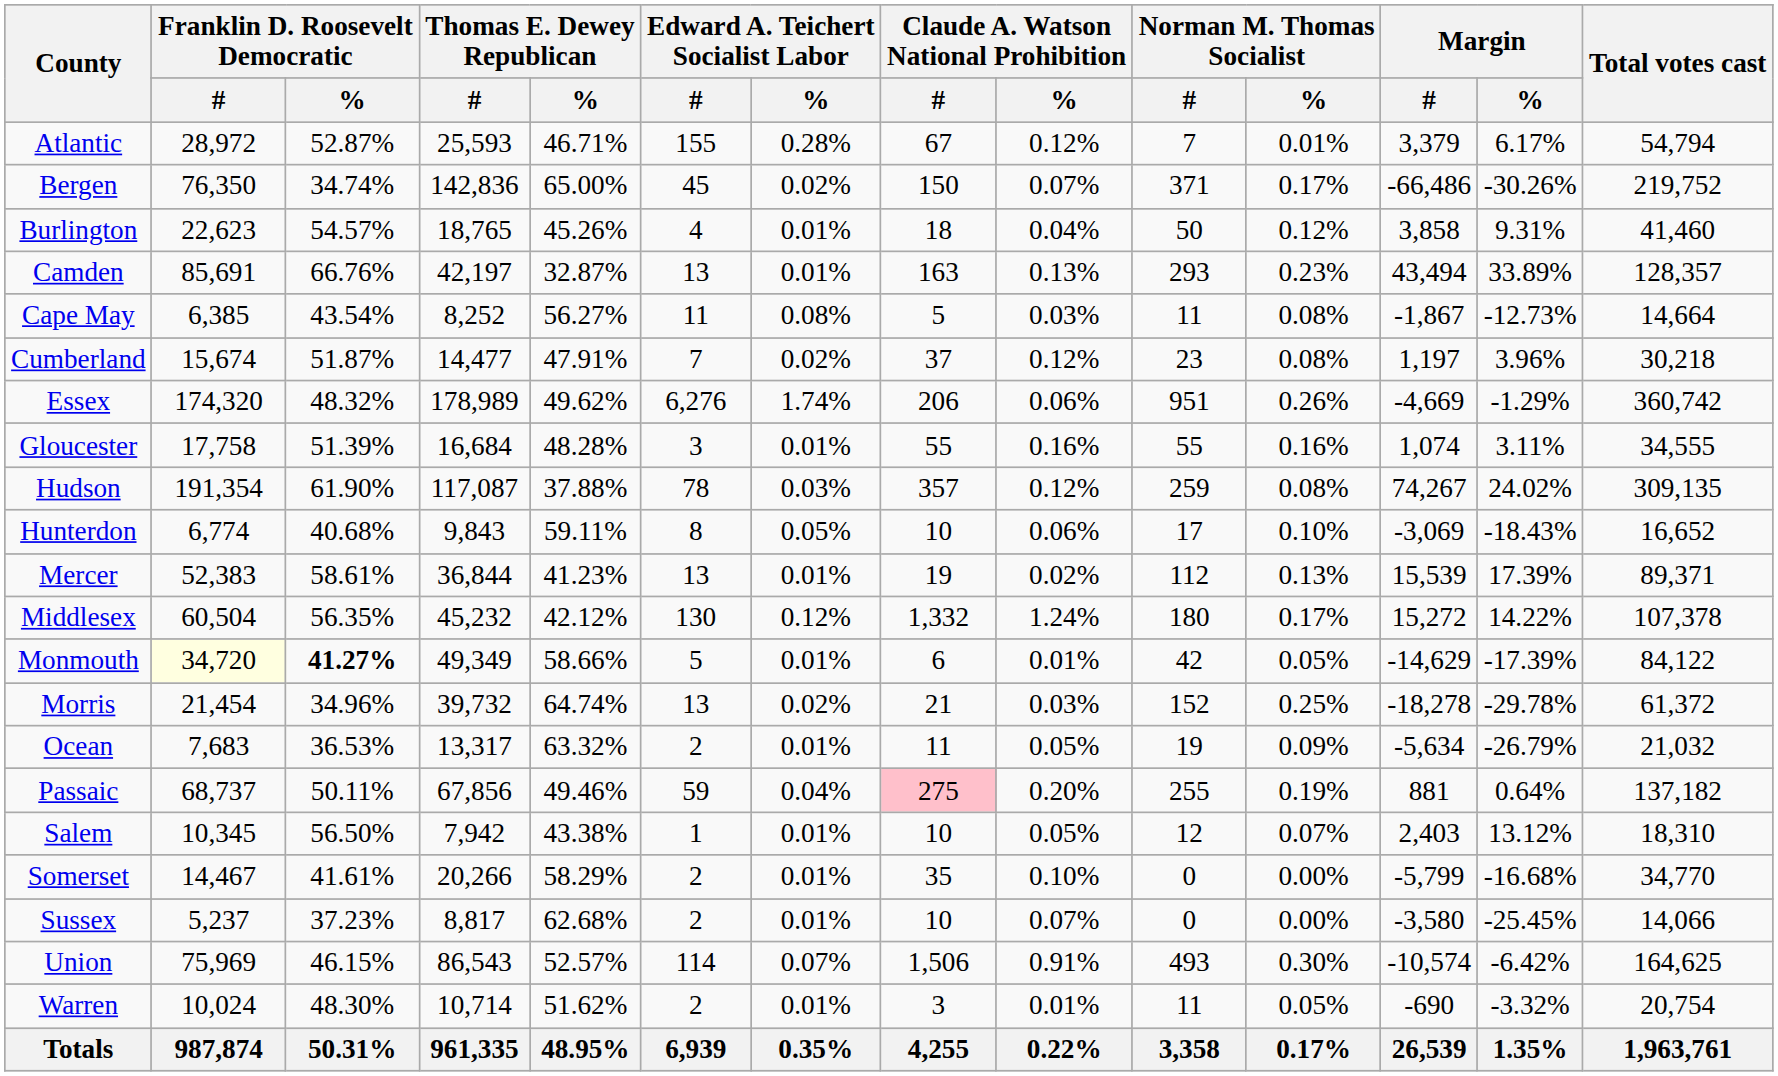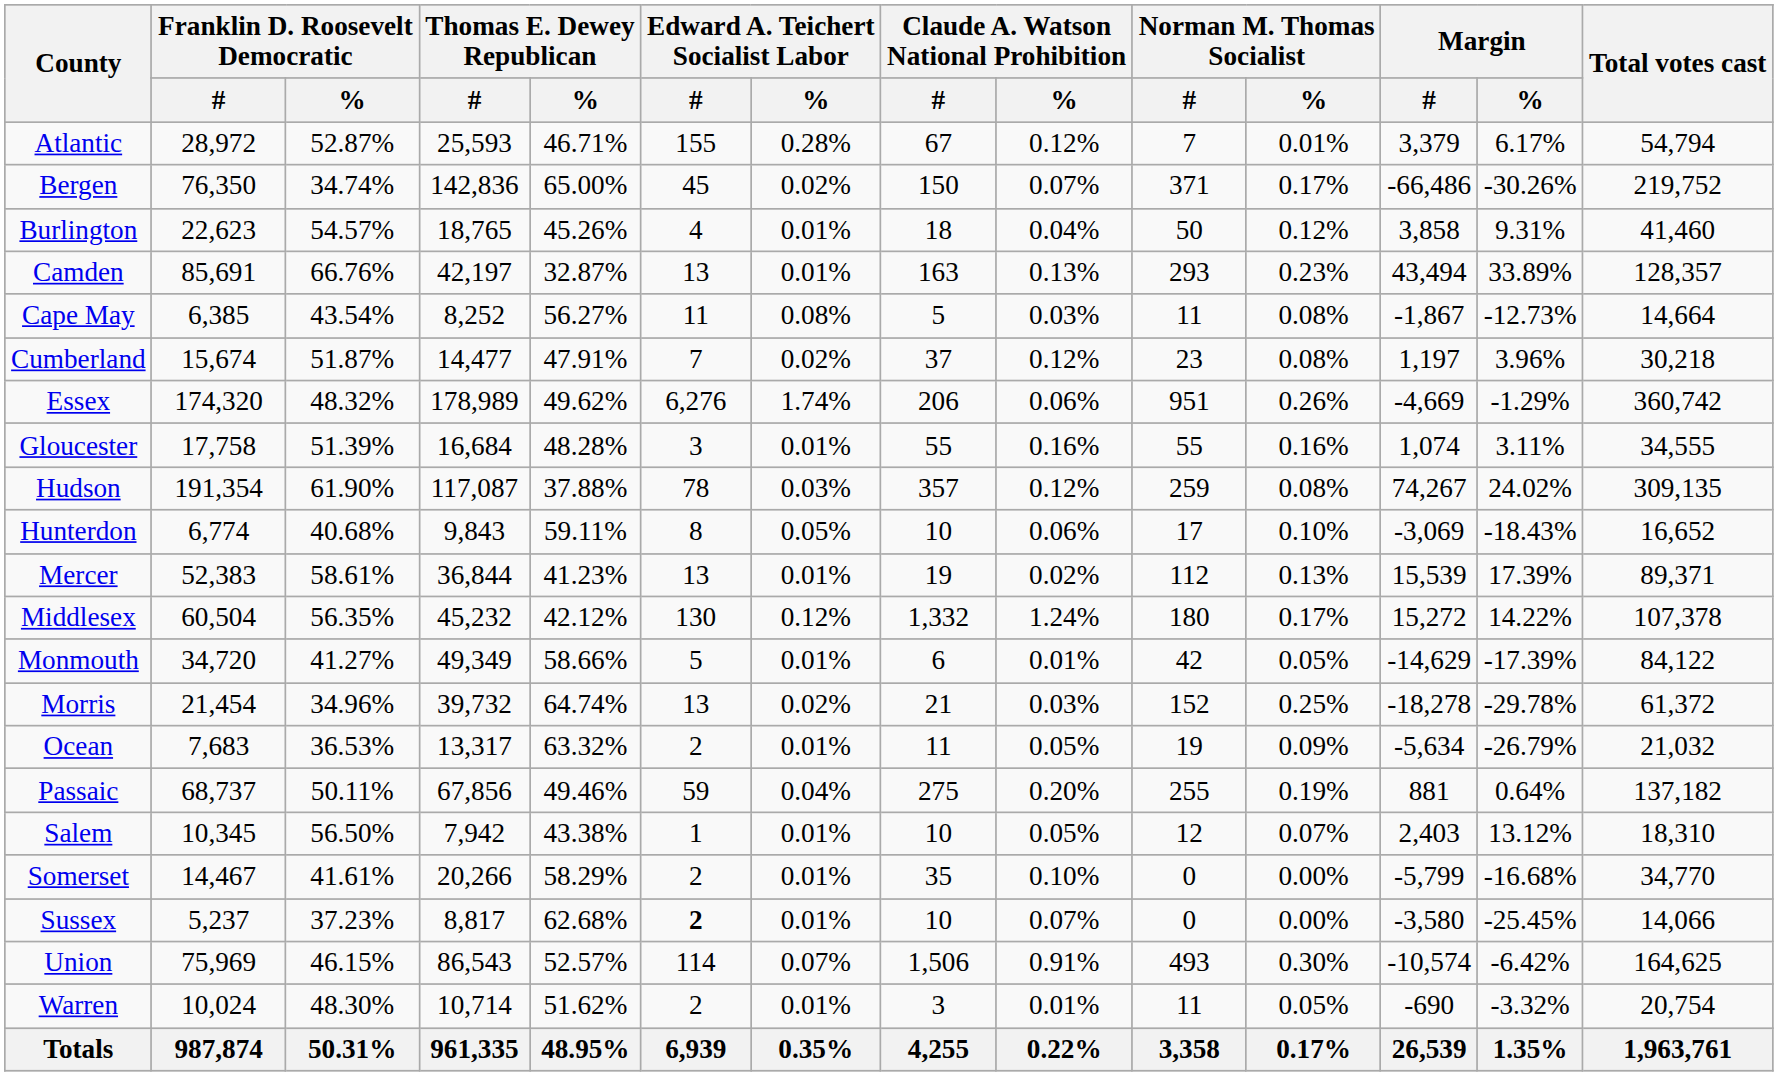(219, 660) lightyellow background -> (219, 660) no background
(352, 660) bold -> (352, 660) normal
(938, 790) pink background -> (938, 790) no background
(696, 919) normal -> (696, 919) bold
